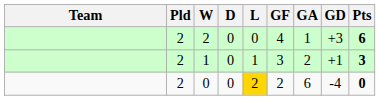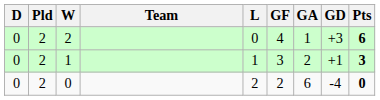columns swapped: (86, 15) <-> (230, 15)
(255, 83) gold background -> (255, 83) no background
